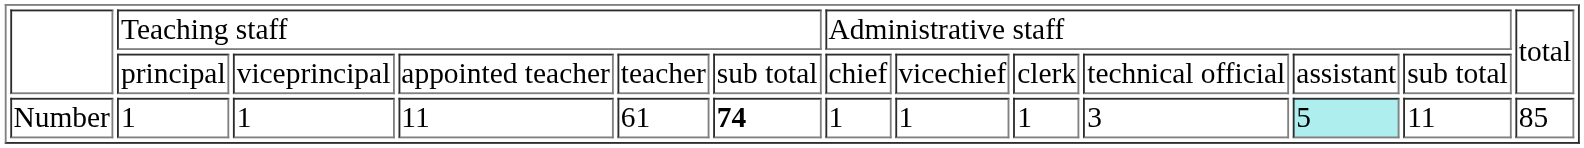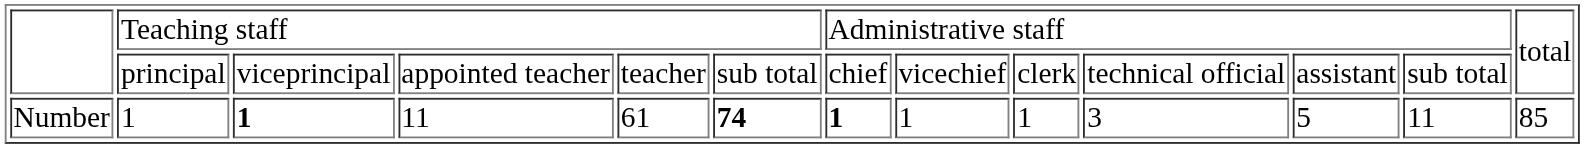(244, 117) normal -> (244, 117) bold
(836, 117) normal -> (836, 117) bold
(1304, 117) paleturquoise background -> (1304, 117) no background
